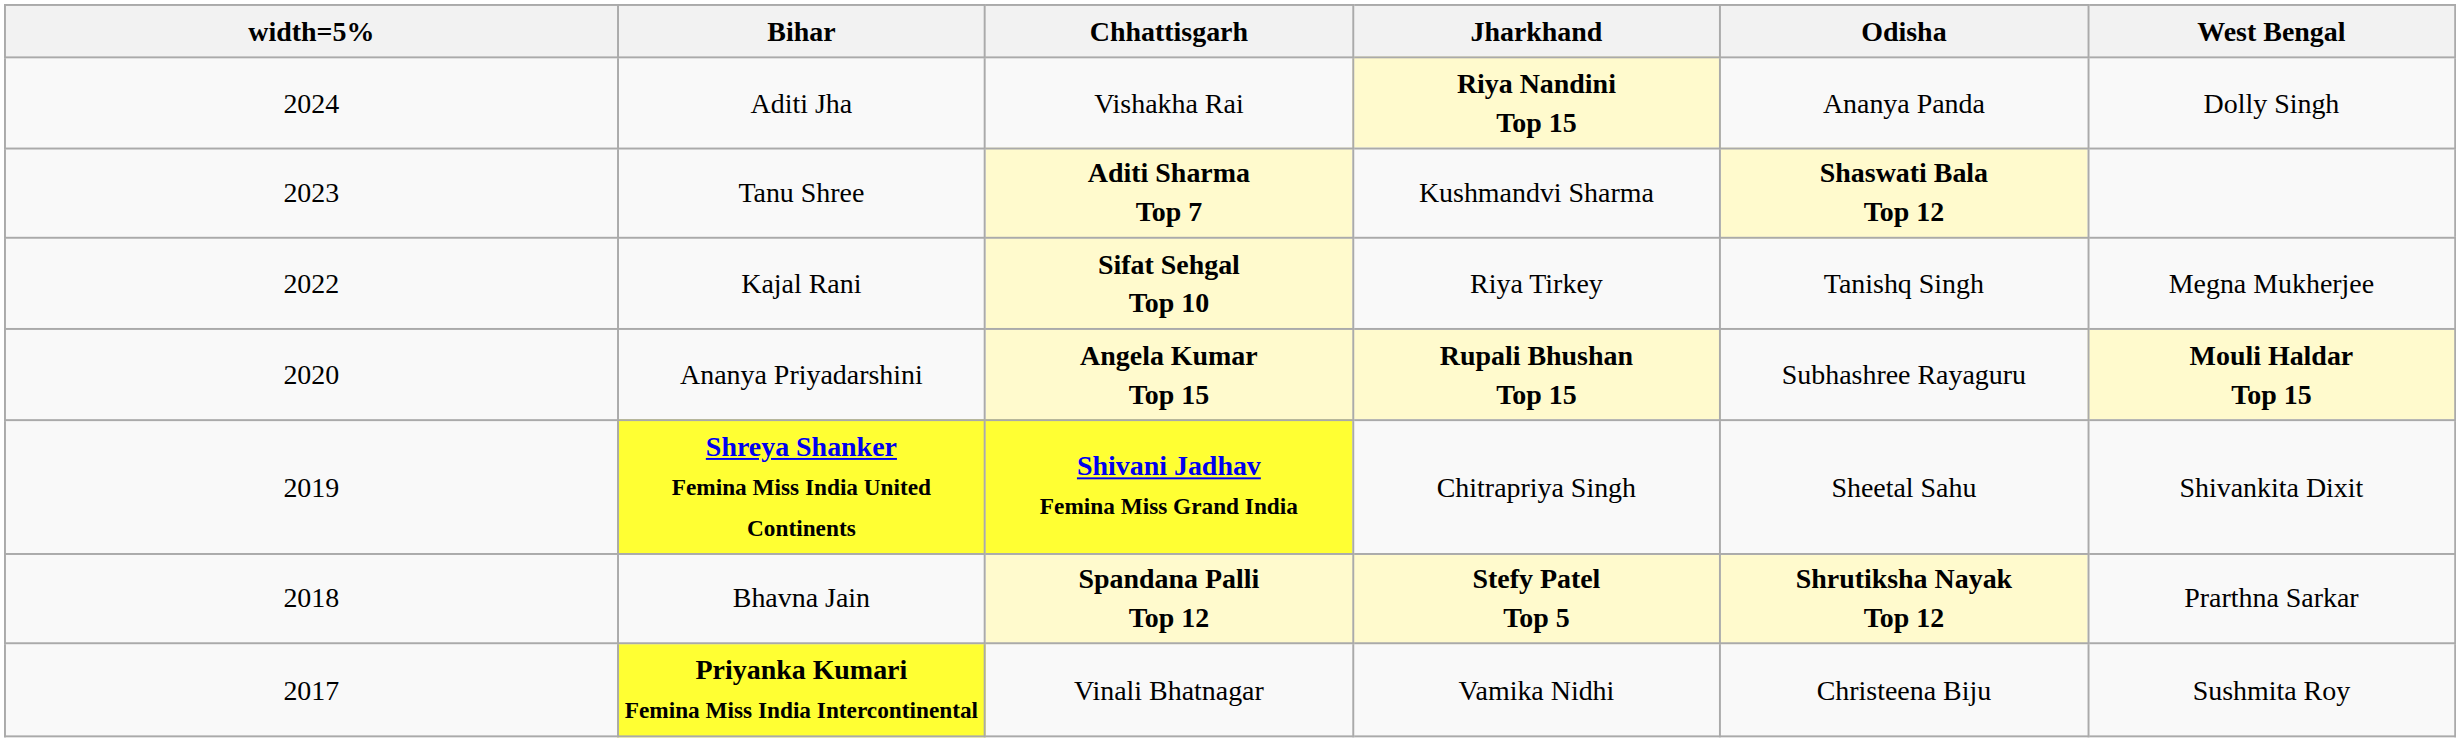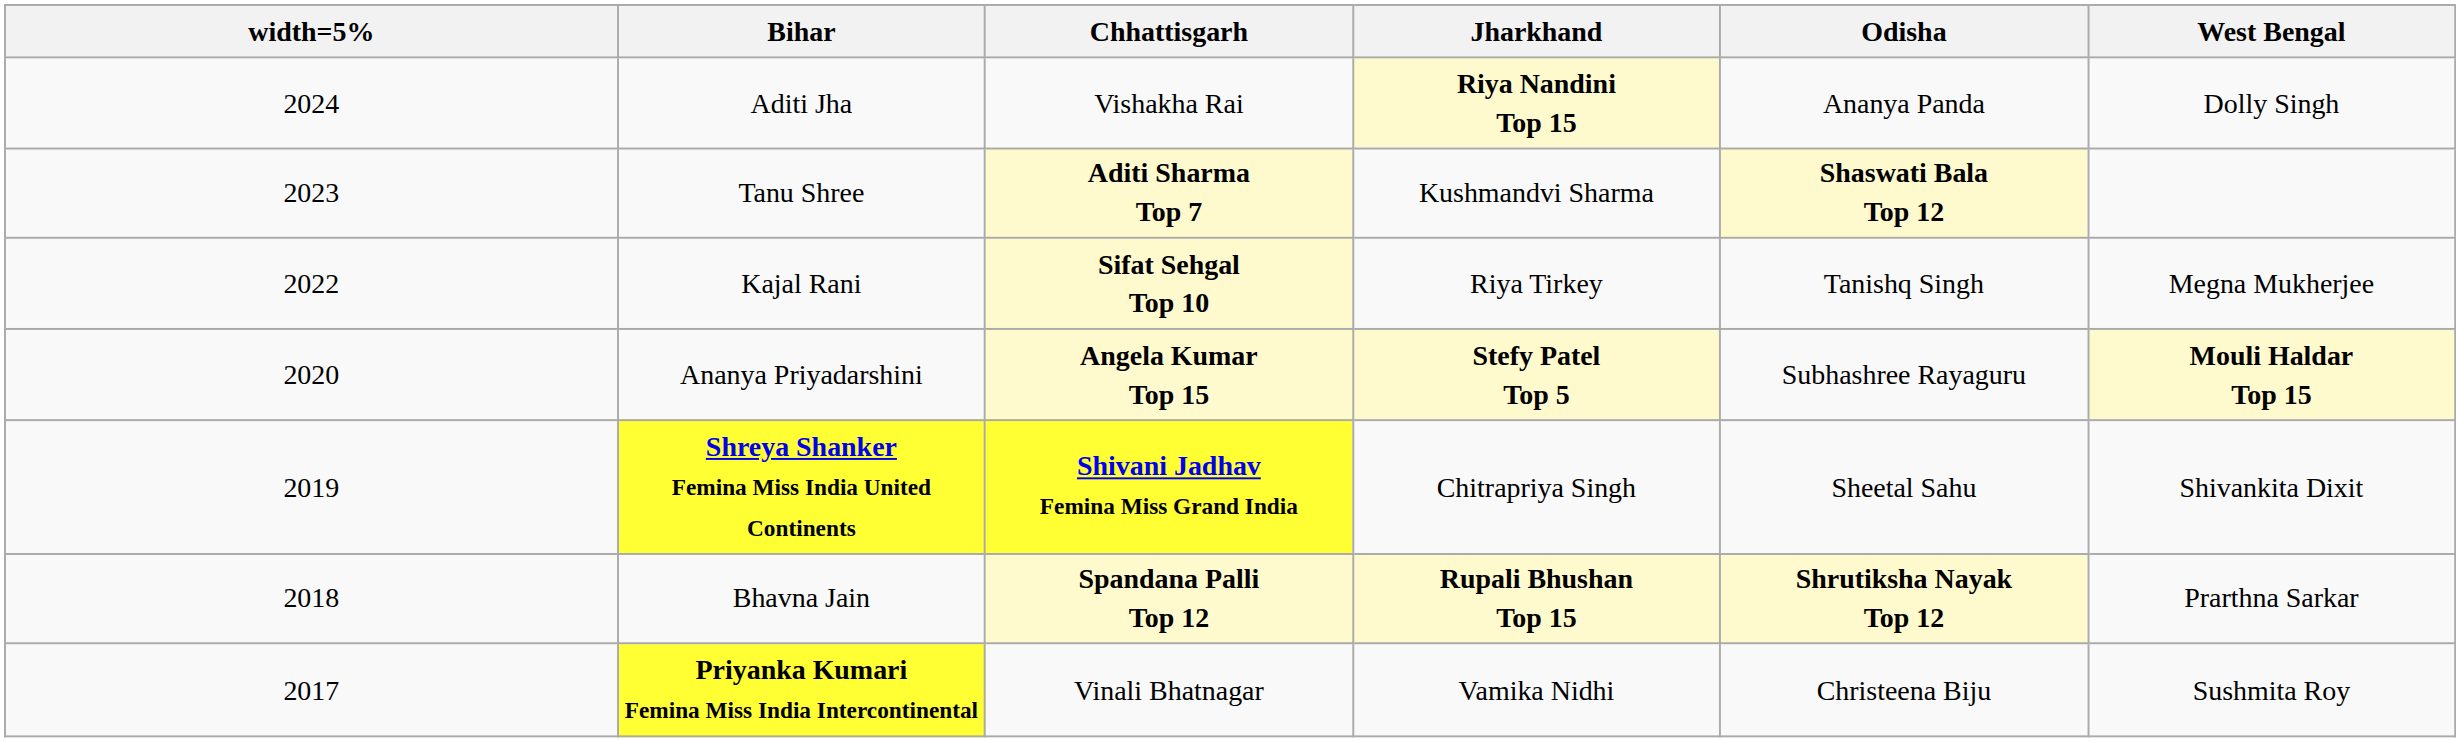(1536, 375) Rupali Bhushan Top 15 -> (1536, 375) Stefy Patel Top 5
(1536, 599) Stefy Patel Top 5 -> (1536, 599) Rupali Bhushan Top 15
